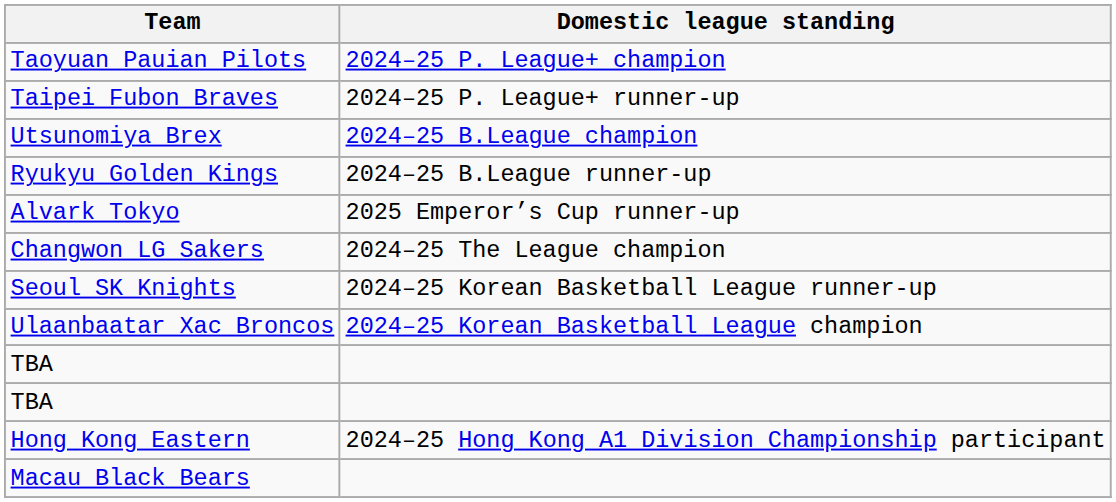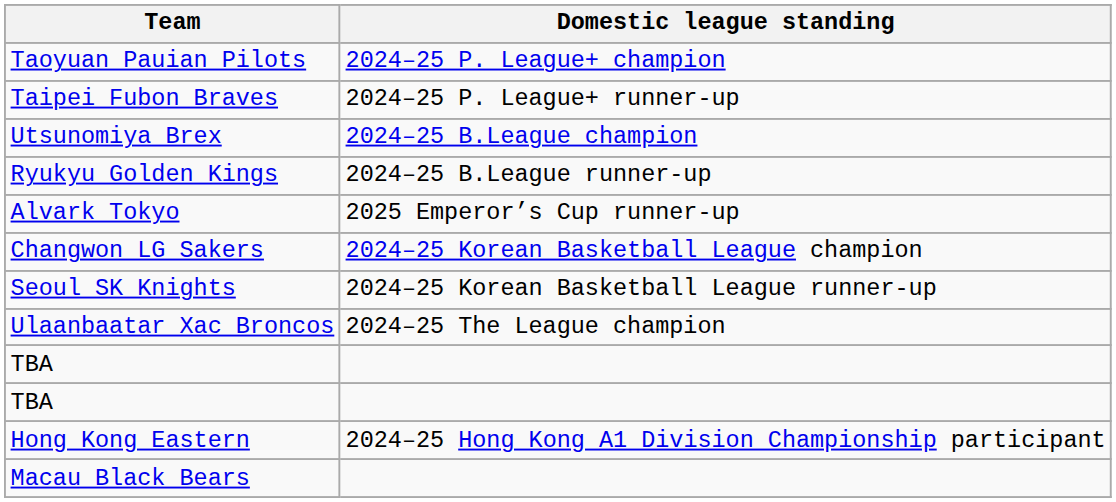(536, 252) 2024–25 The League champion -> (634, 252) 2024–25 Korean Basketball League champion
(634, 327) 2024–25 Korean Basketball League champion -> (536, 327) 2024–25 The League champion
